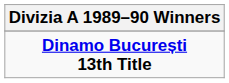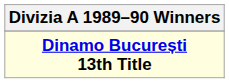(115, 54) no background -> (115, 54) lightyellow background
